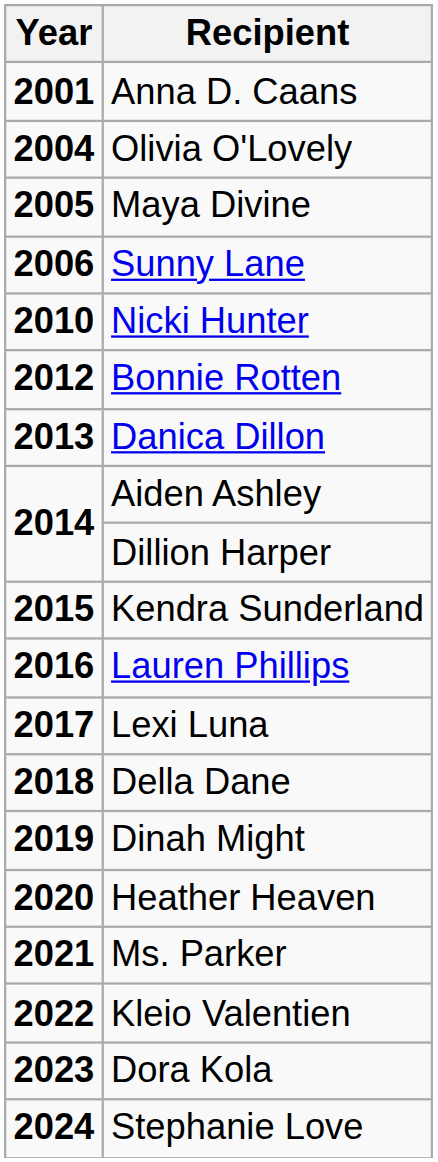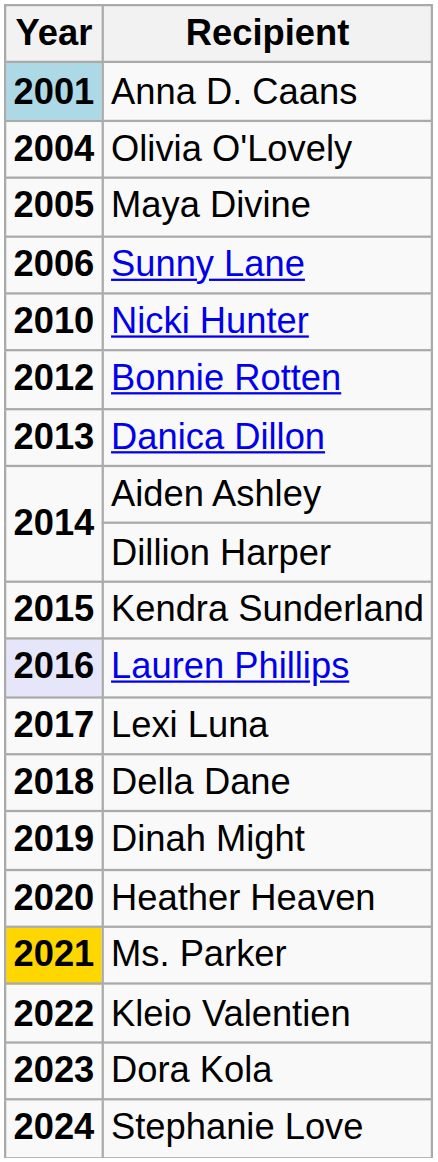(54, 90) no background -> (54, 90) lightblue background
(54, 666) no background -> (54, 666) lavender background
(54, 954) no background -> (54, 954) gold background
